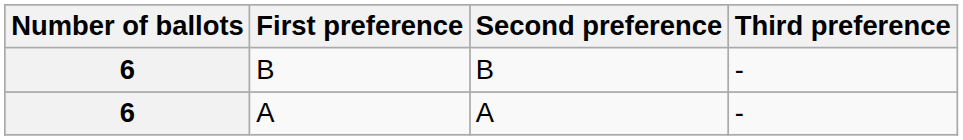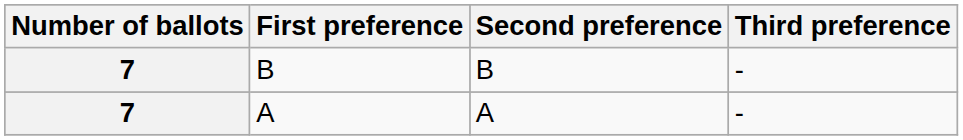(127, 69) 6 -> (127, 69) 7
(127, 112) 6 -> (127, 112) 7
